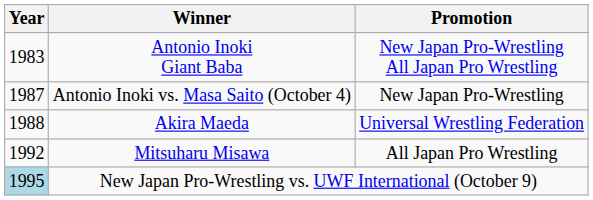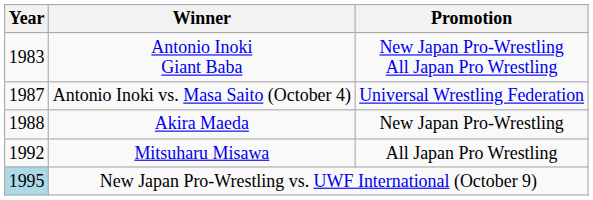(472, 95) New Japan Pro-Wrestling -> (472, 95) Universal Wrestling Federation
(472, 124) Universal Wrestling Federation -> (472, 124) New Japan Pro-Wrestling
